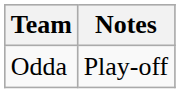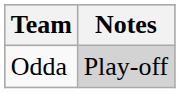(126, 66) no background -> (126, 66) lightgrey background
